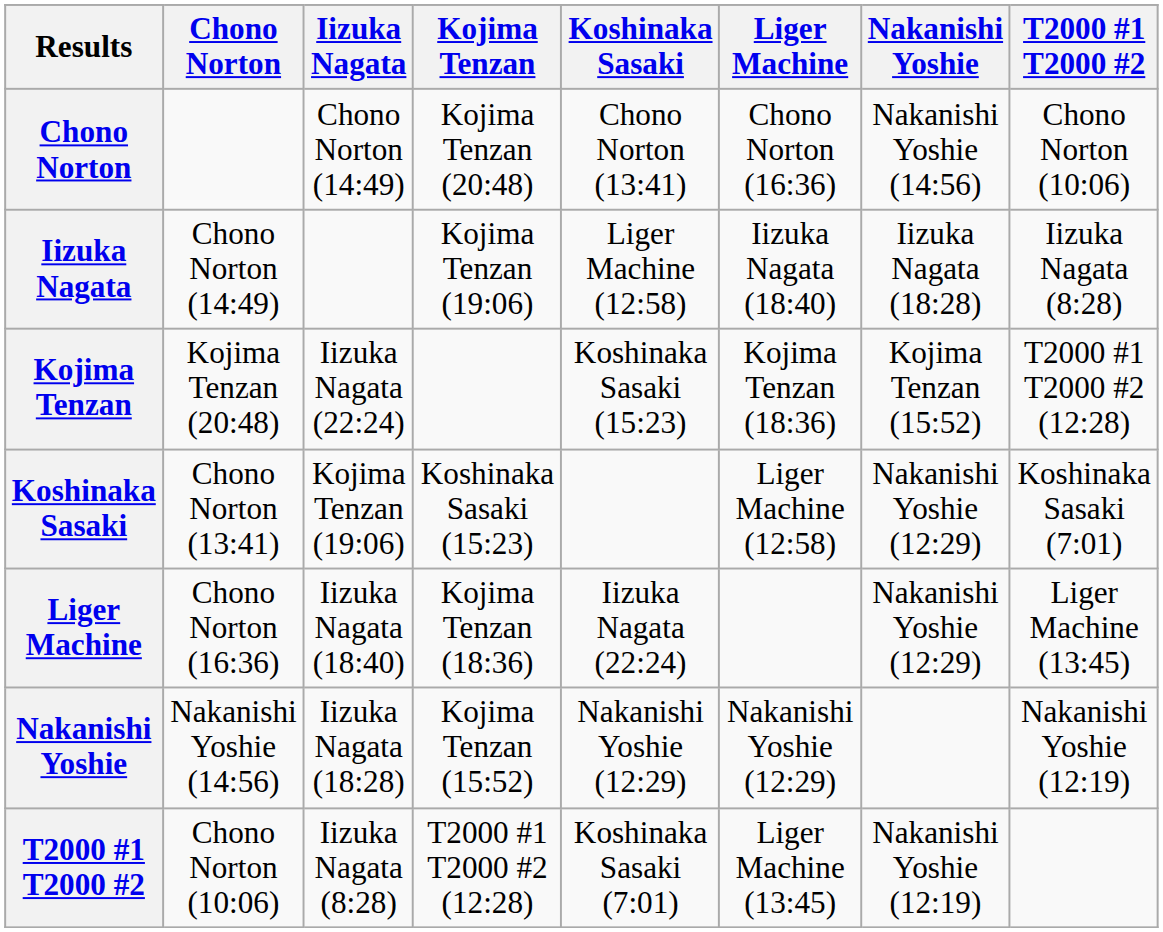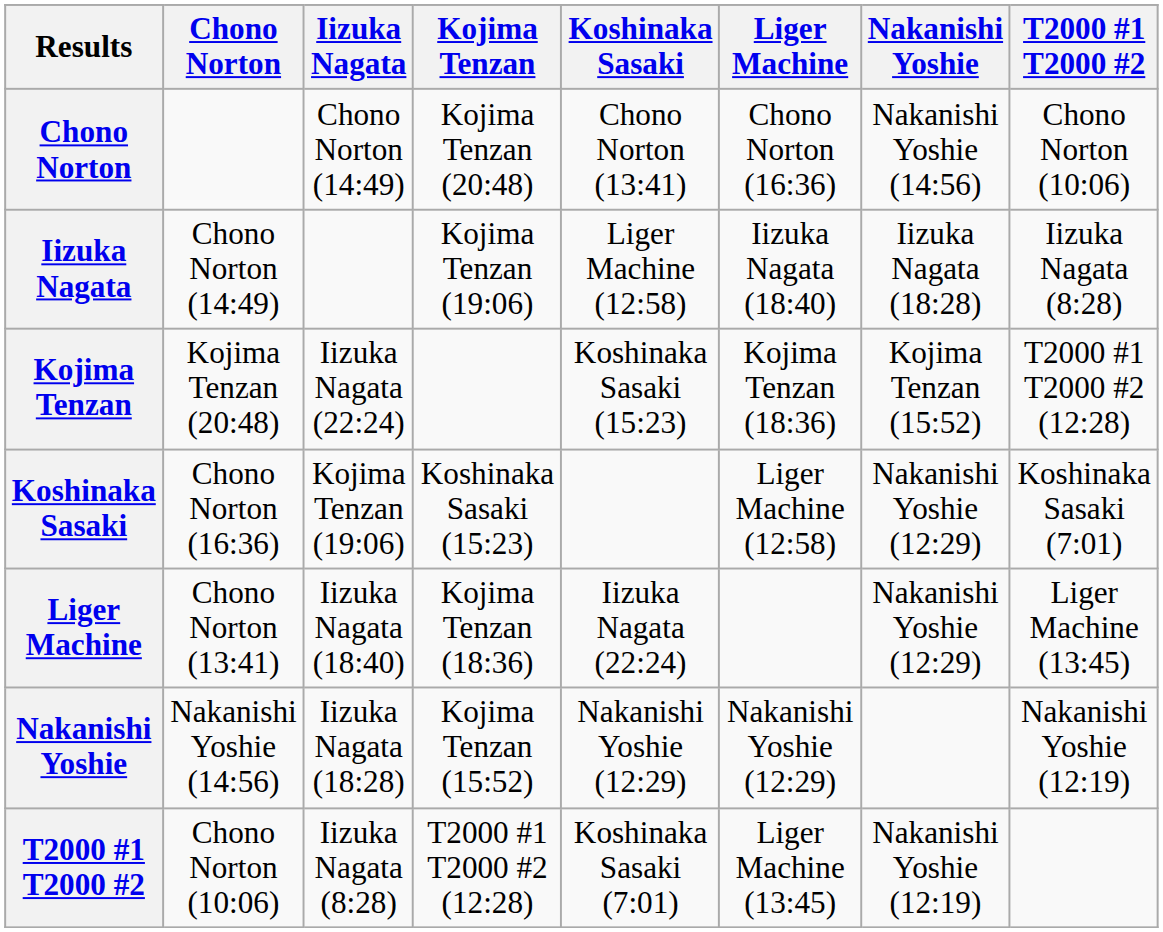(233, 507) Chono Norton (13:41) -> (233, 507) Chono Norton (16:36)
(233, 627) Chono Norton (16:36) -> (233, 627) Chono Norton (13:41)
